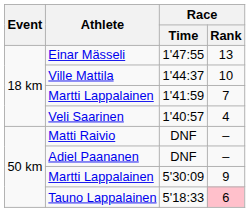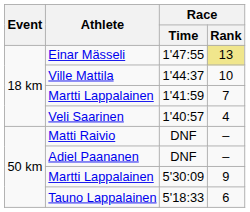(226, 55) no background -> (226, 55) khaki background
(226, 197) pink background -> (226, 197) no background
